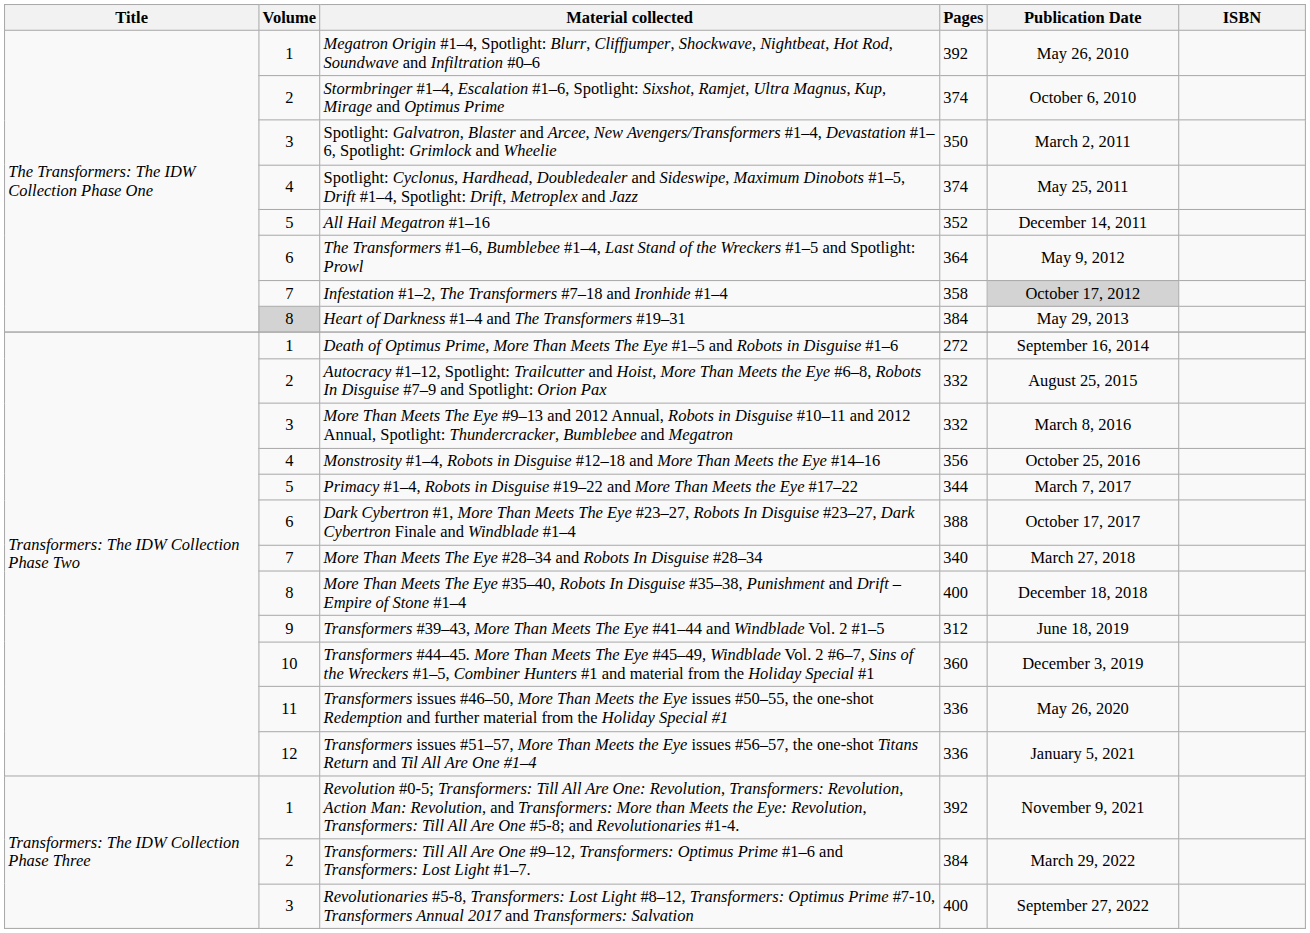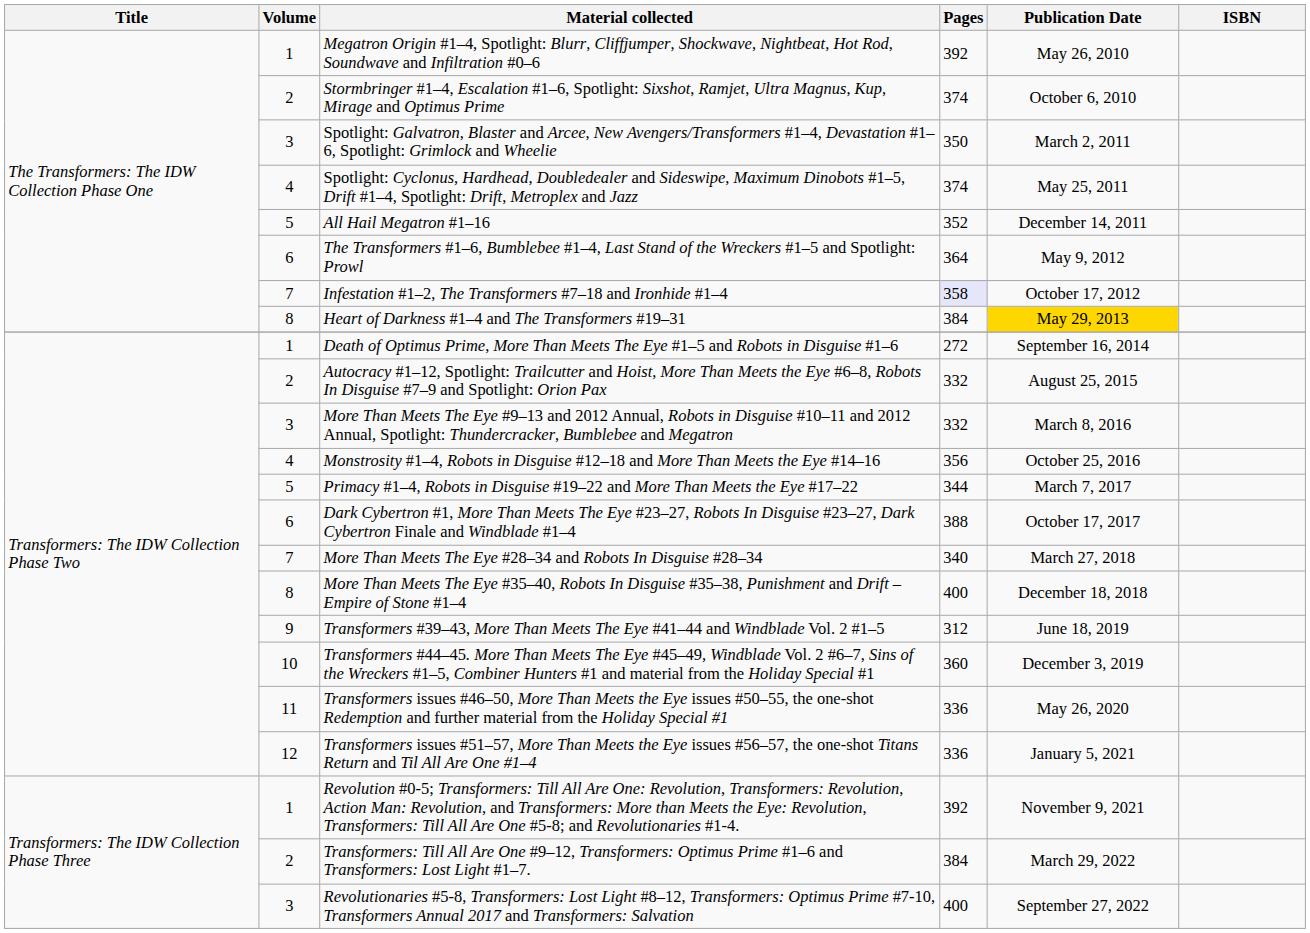(956, 293) no background -> (956, 293) lavender background
(1083, 293) lightgrey background -> (1083, 293) no background
(289, 319) lightgrey background -> (289, 319) no background
(1083, 319) no background -> (1083, 319) gold background
